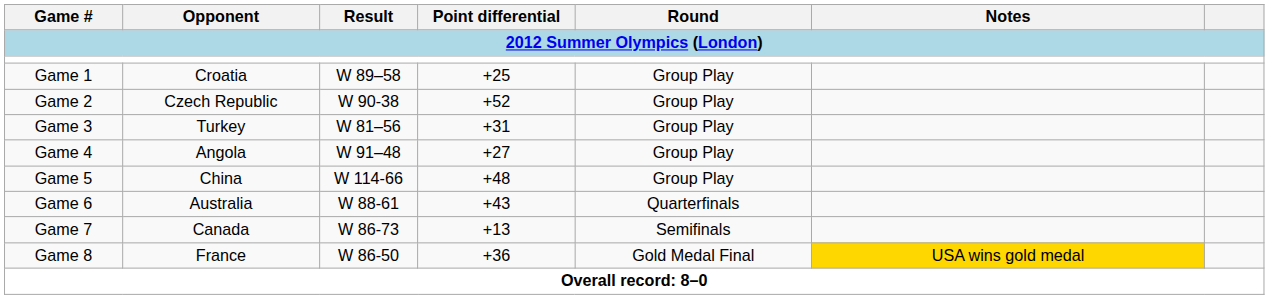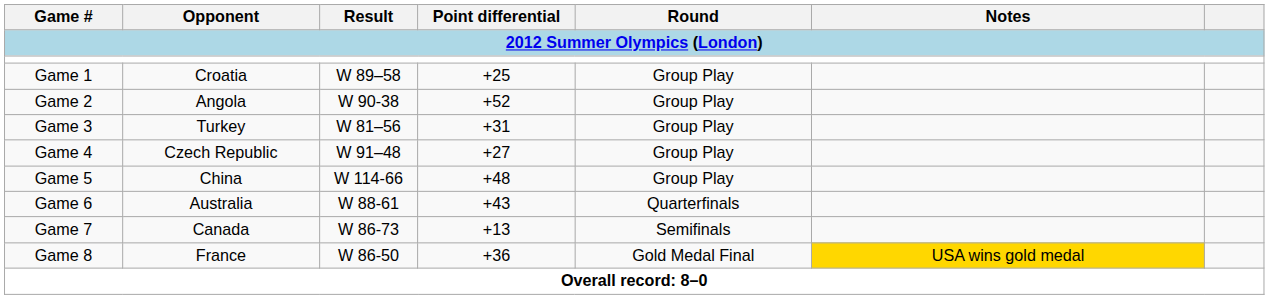(221, 101) Czech Republic -> (221, 101) Angola
(221, 152) Angola -> (221, 152) Czech Republic
